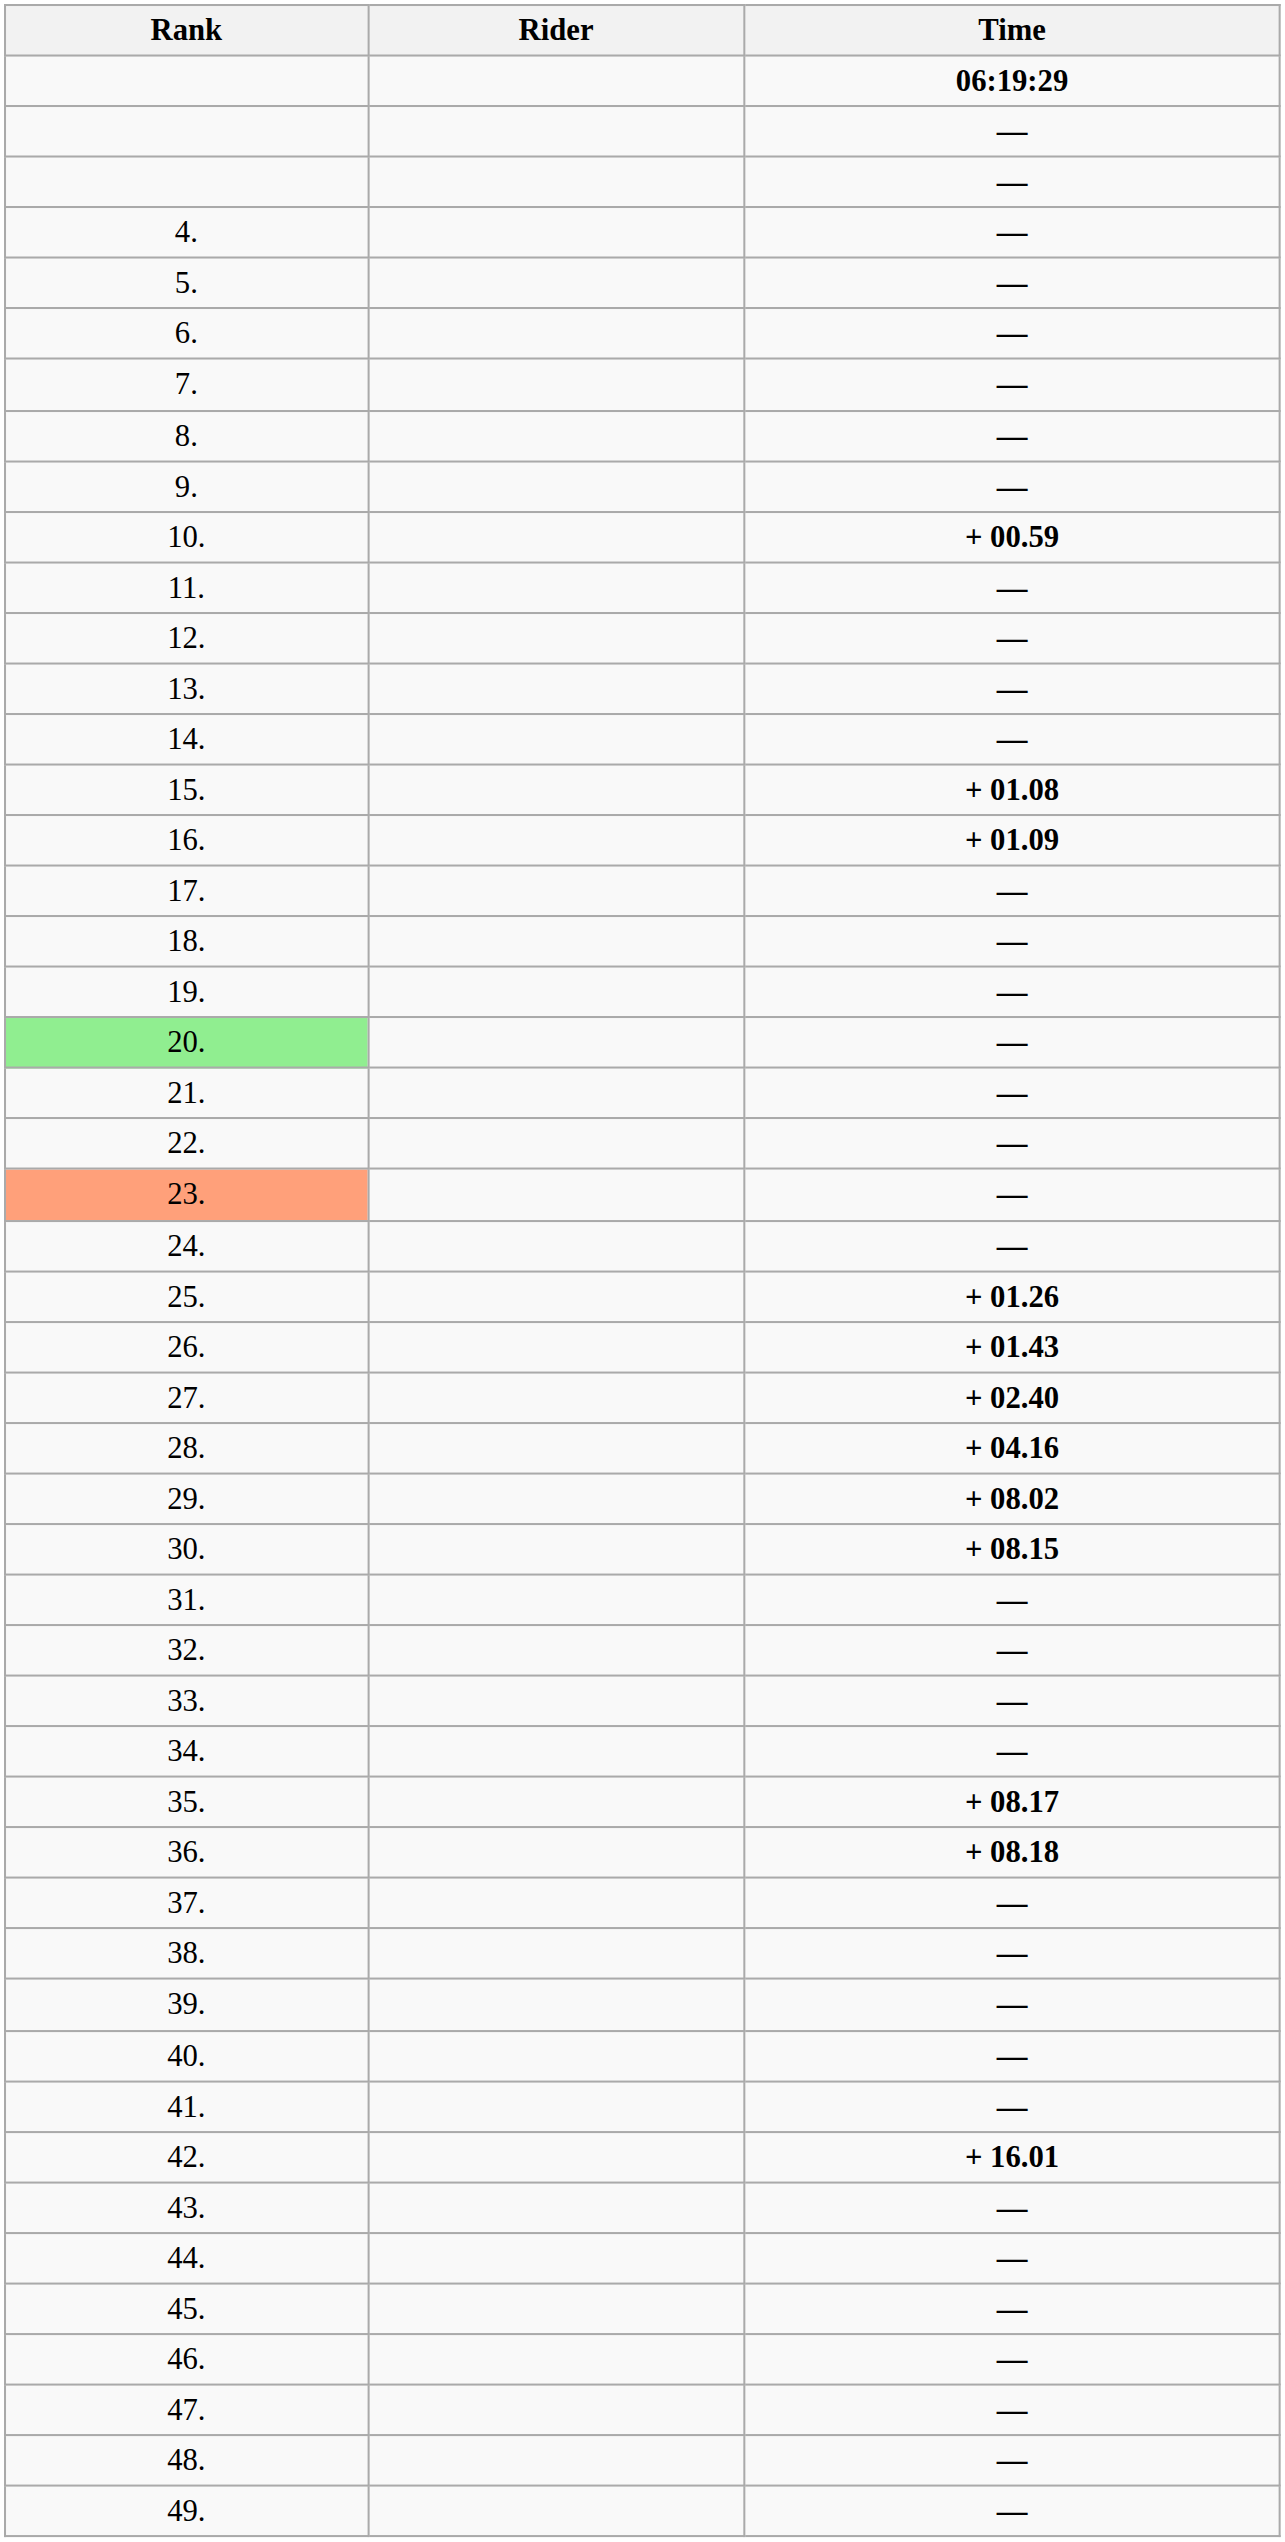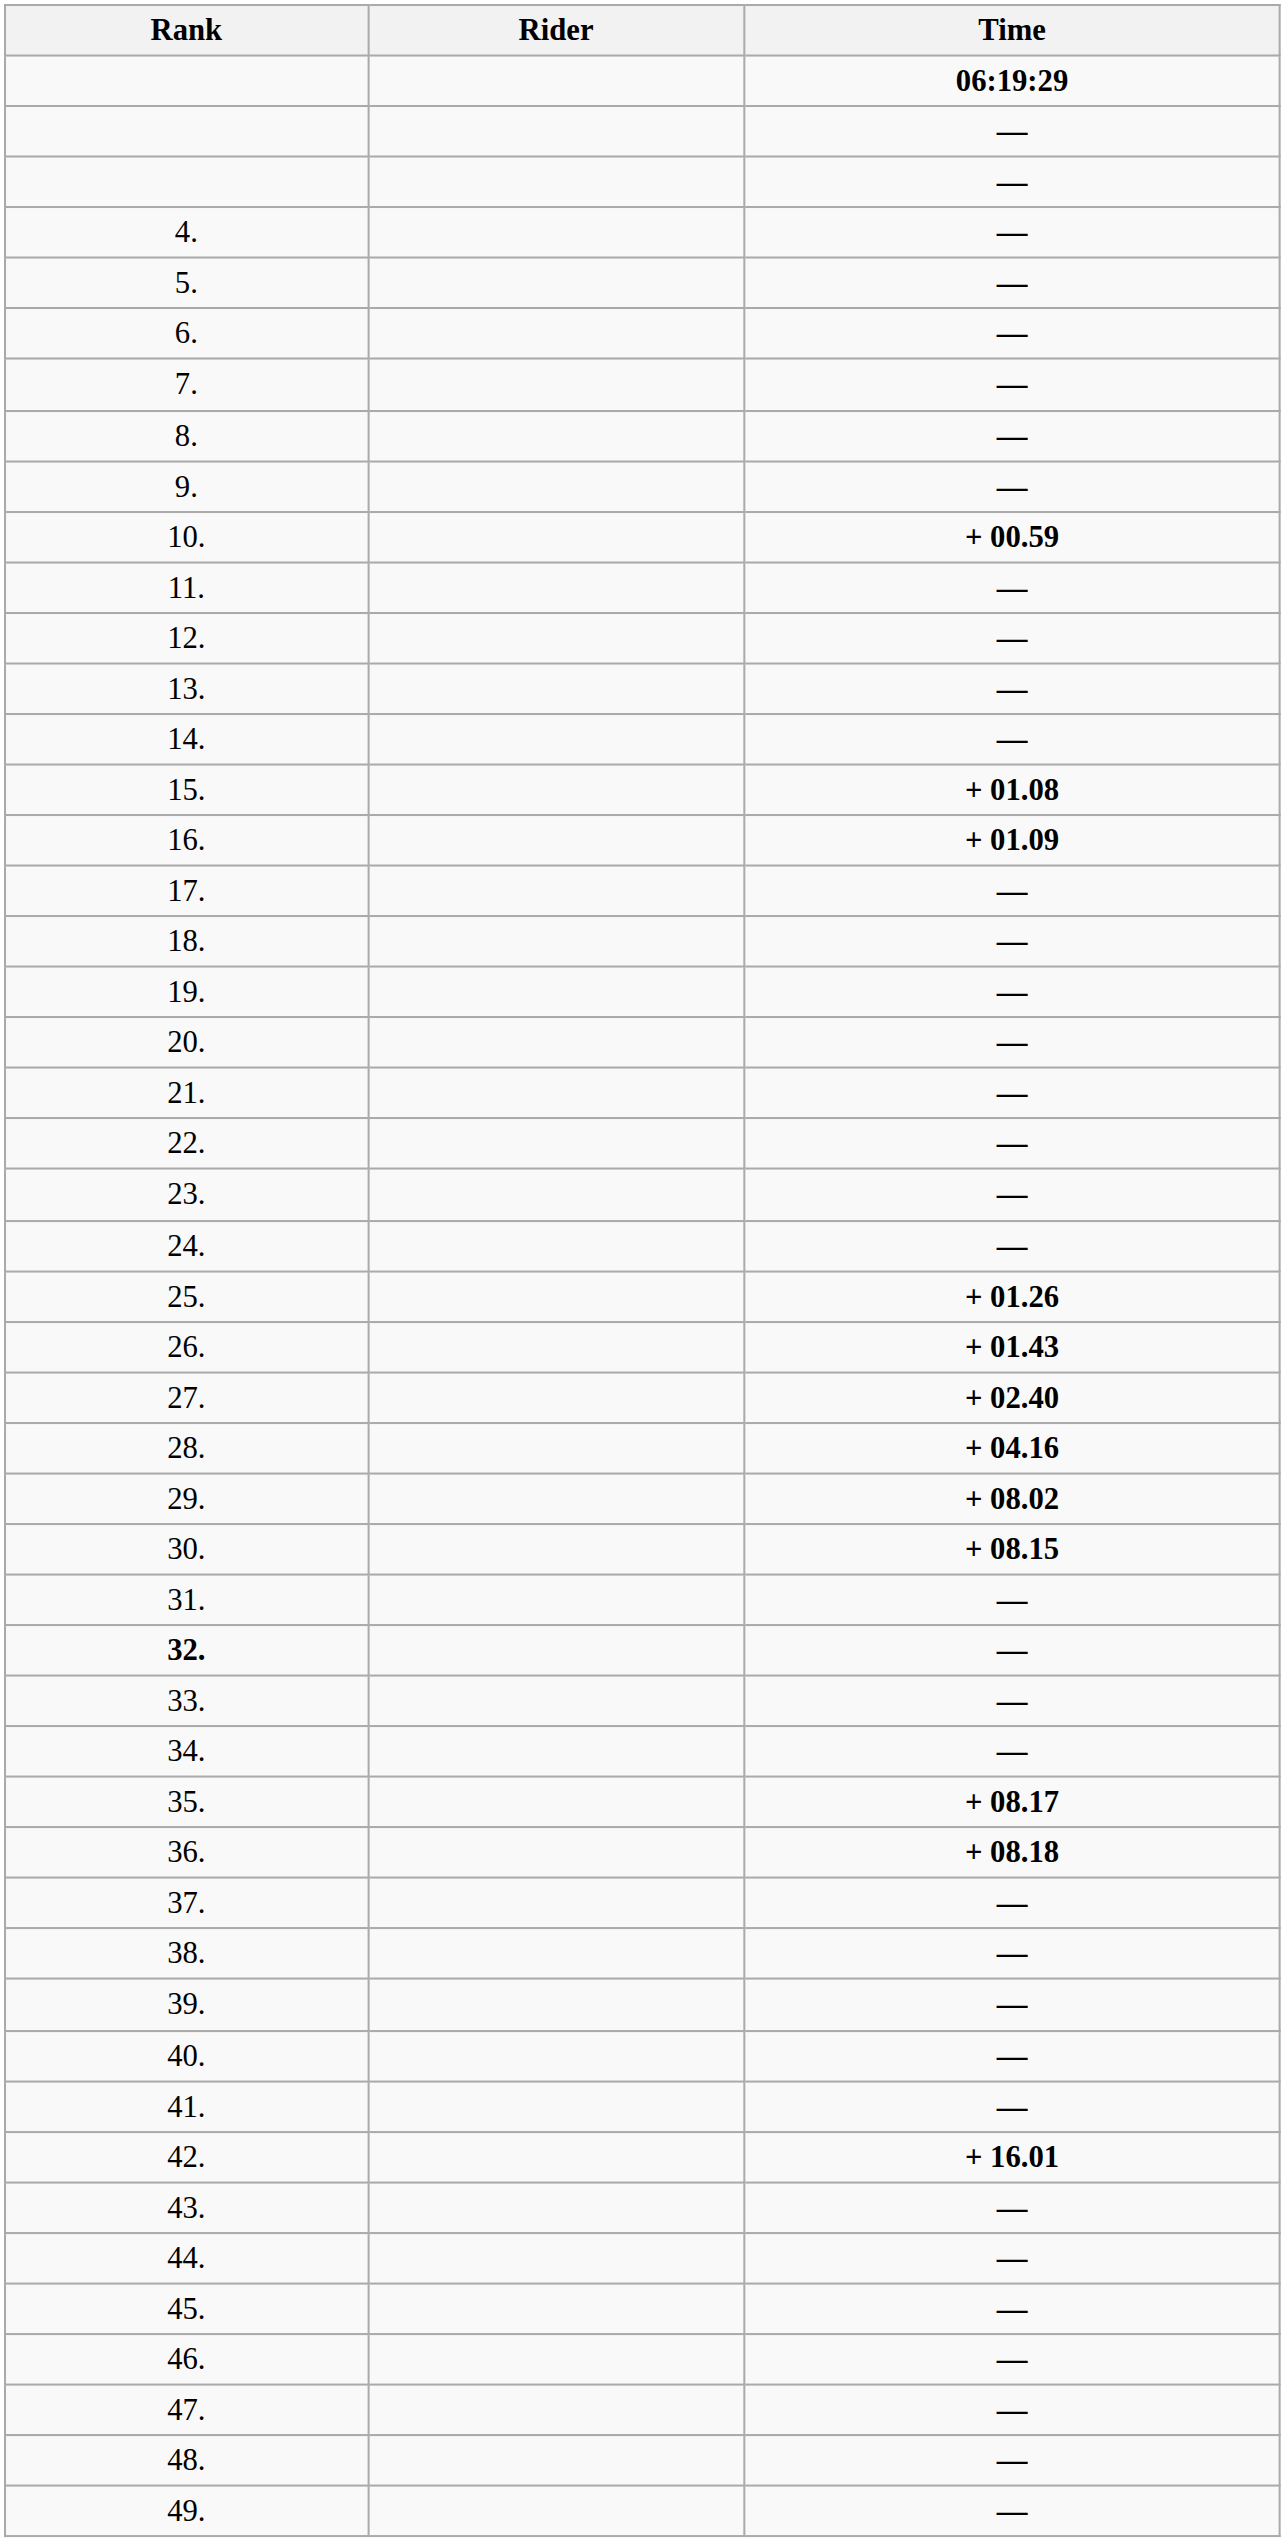(186, 1042) lightgreen background -> (186, 1042) no background
(186, 1194) lightsalmon background -> (186, 1194) no background
(186, 1650) normal -> (186, 1650) bold
